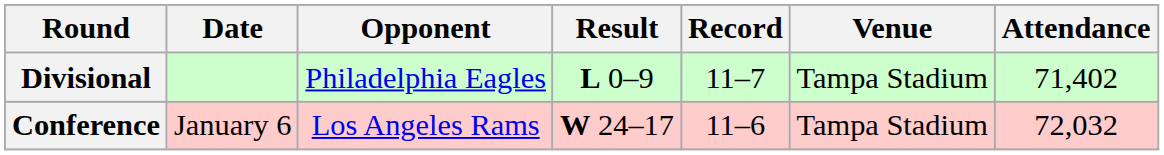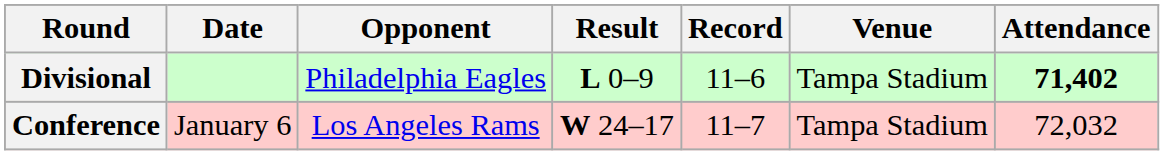(735, 76) 11–7 -> (735, 76) 11–6
(1076, 76) normal -> (1076, 76) bold
(735, 125) 11–6 -> (735, 125) 11–7
